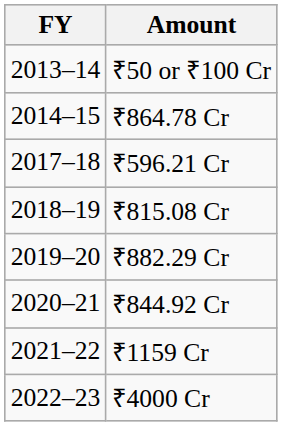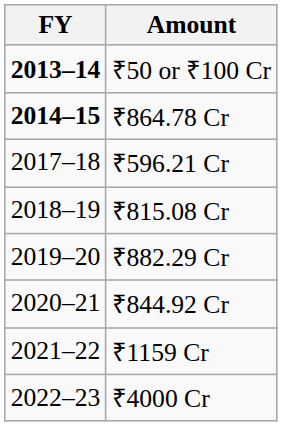(56, 68) normal -> (56, 68) bold
(56, 115) normal -> (56, 115) bold
